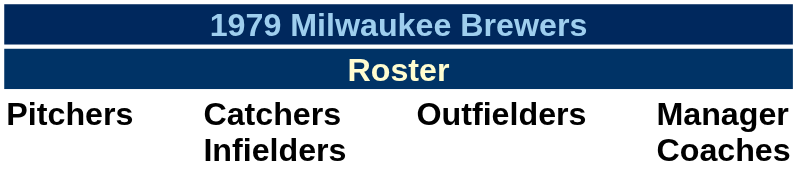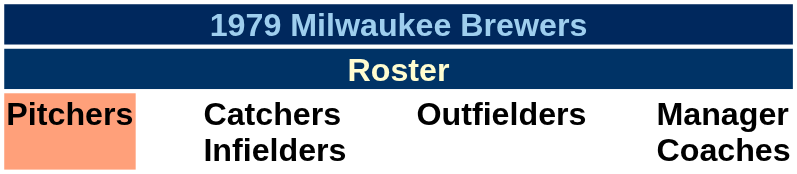(70, 113) no background -> (70, 113) lightsalmon background
